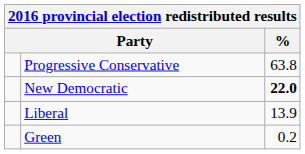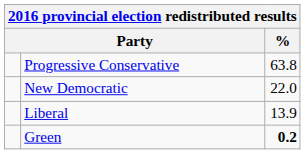(283, 88) bold -> (283, 88) normal
(287, 137) normal -> (287, 137) bold
